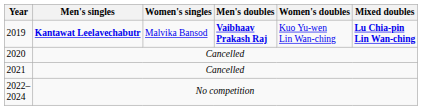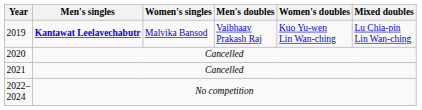(242, 34) bold -> (239, 34) normal
(385, 34) bold -> (383, 34) normal
